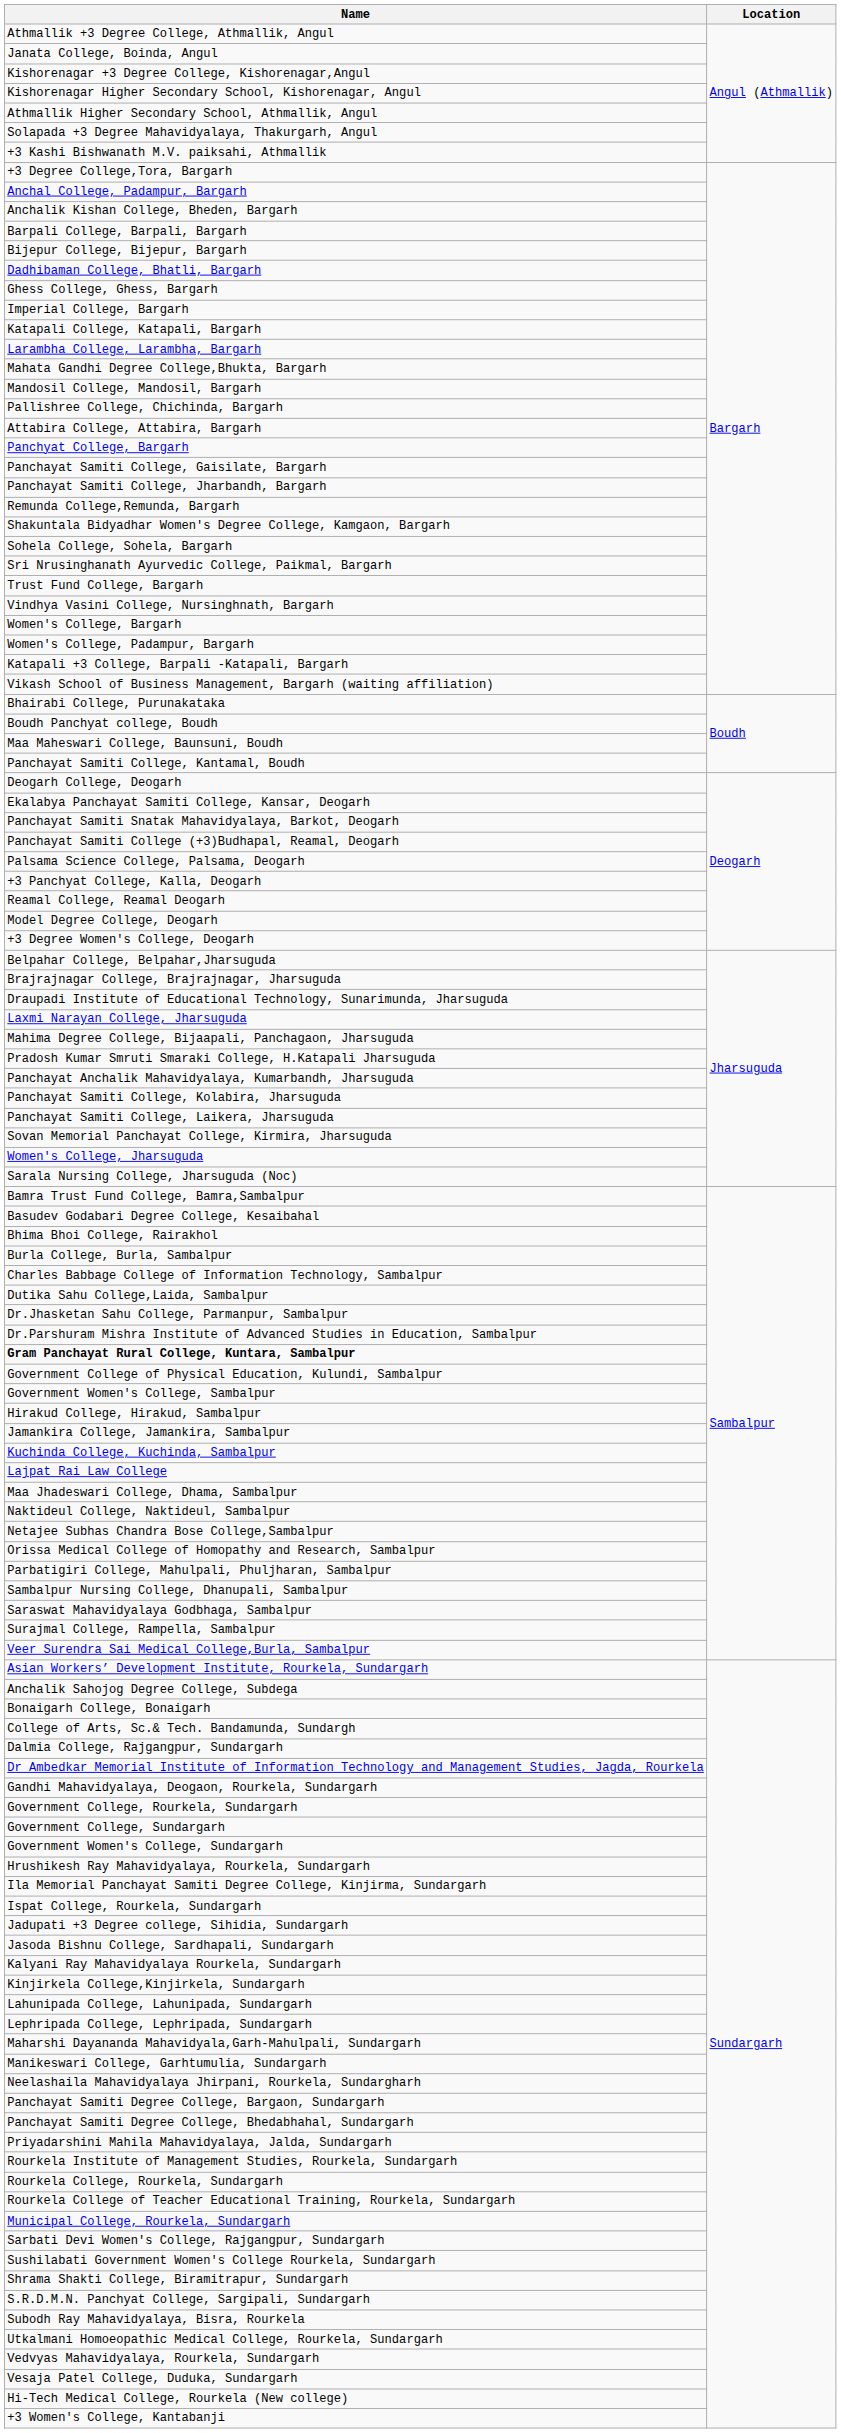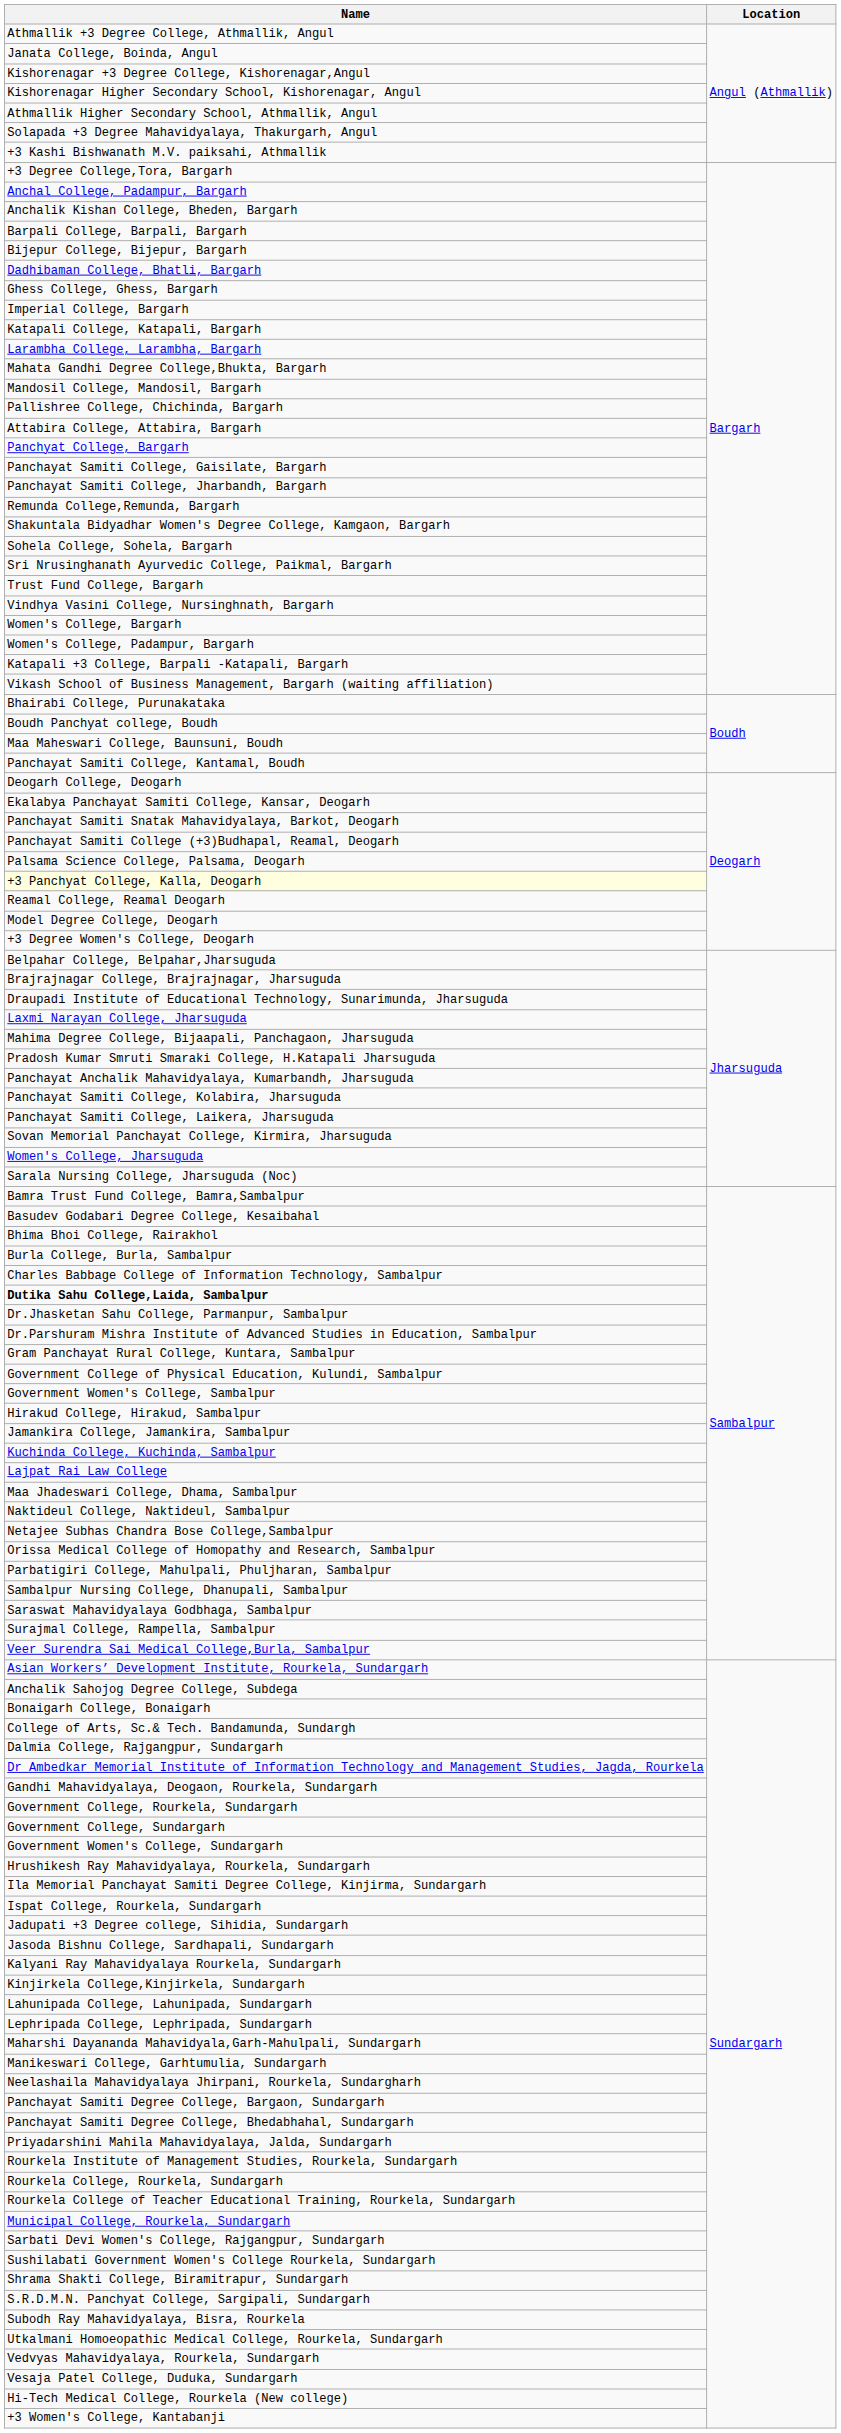(134, 881) no background -> (134, 881) lightyellow background
(138, 1295) normal -> (138, 1295) bold
(181, 1354) bold -> (181, 1354) normal
